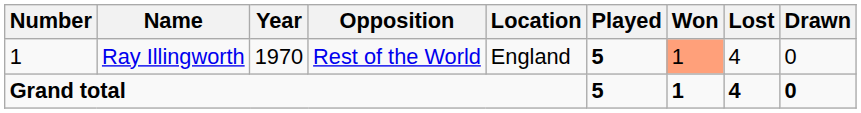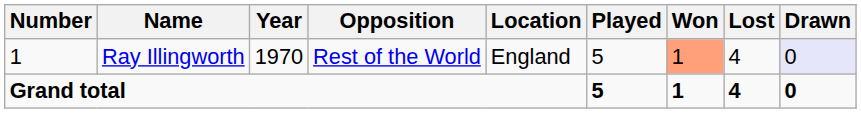(598, 56) bold -> (598, 56) normal
(791, 56) no background -> (791, 56) lavender background
